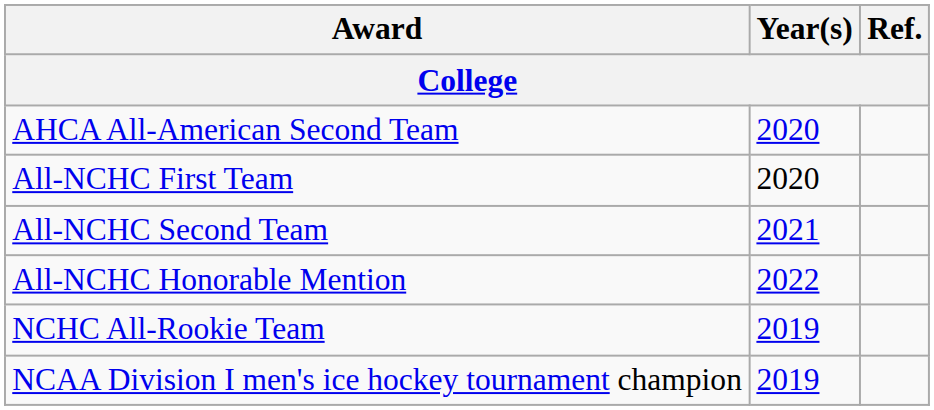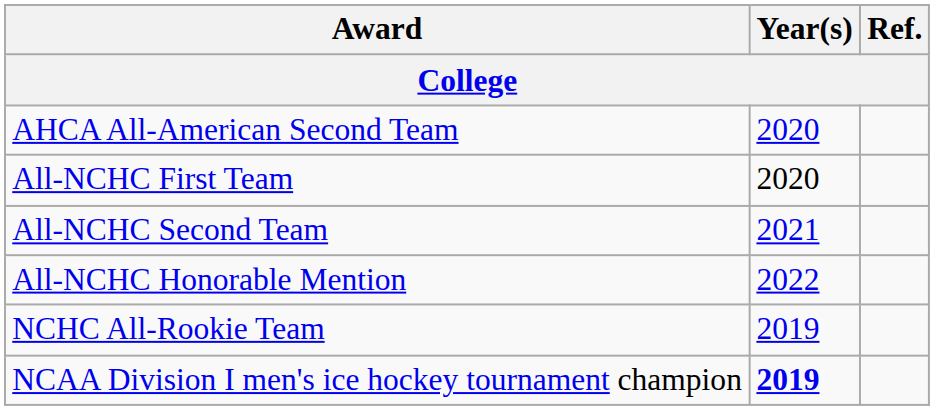(788, 379) normal -> (788, 379) bold
